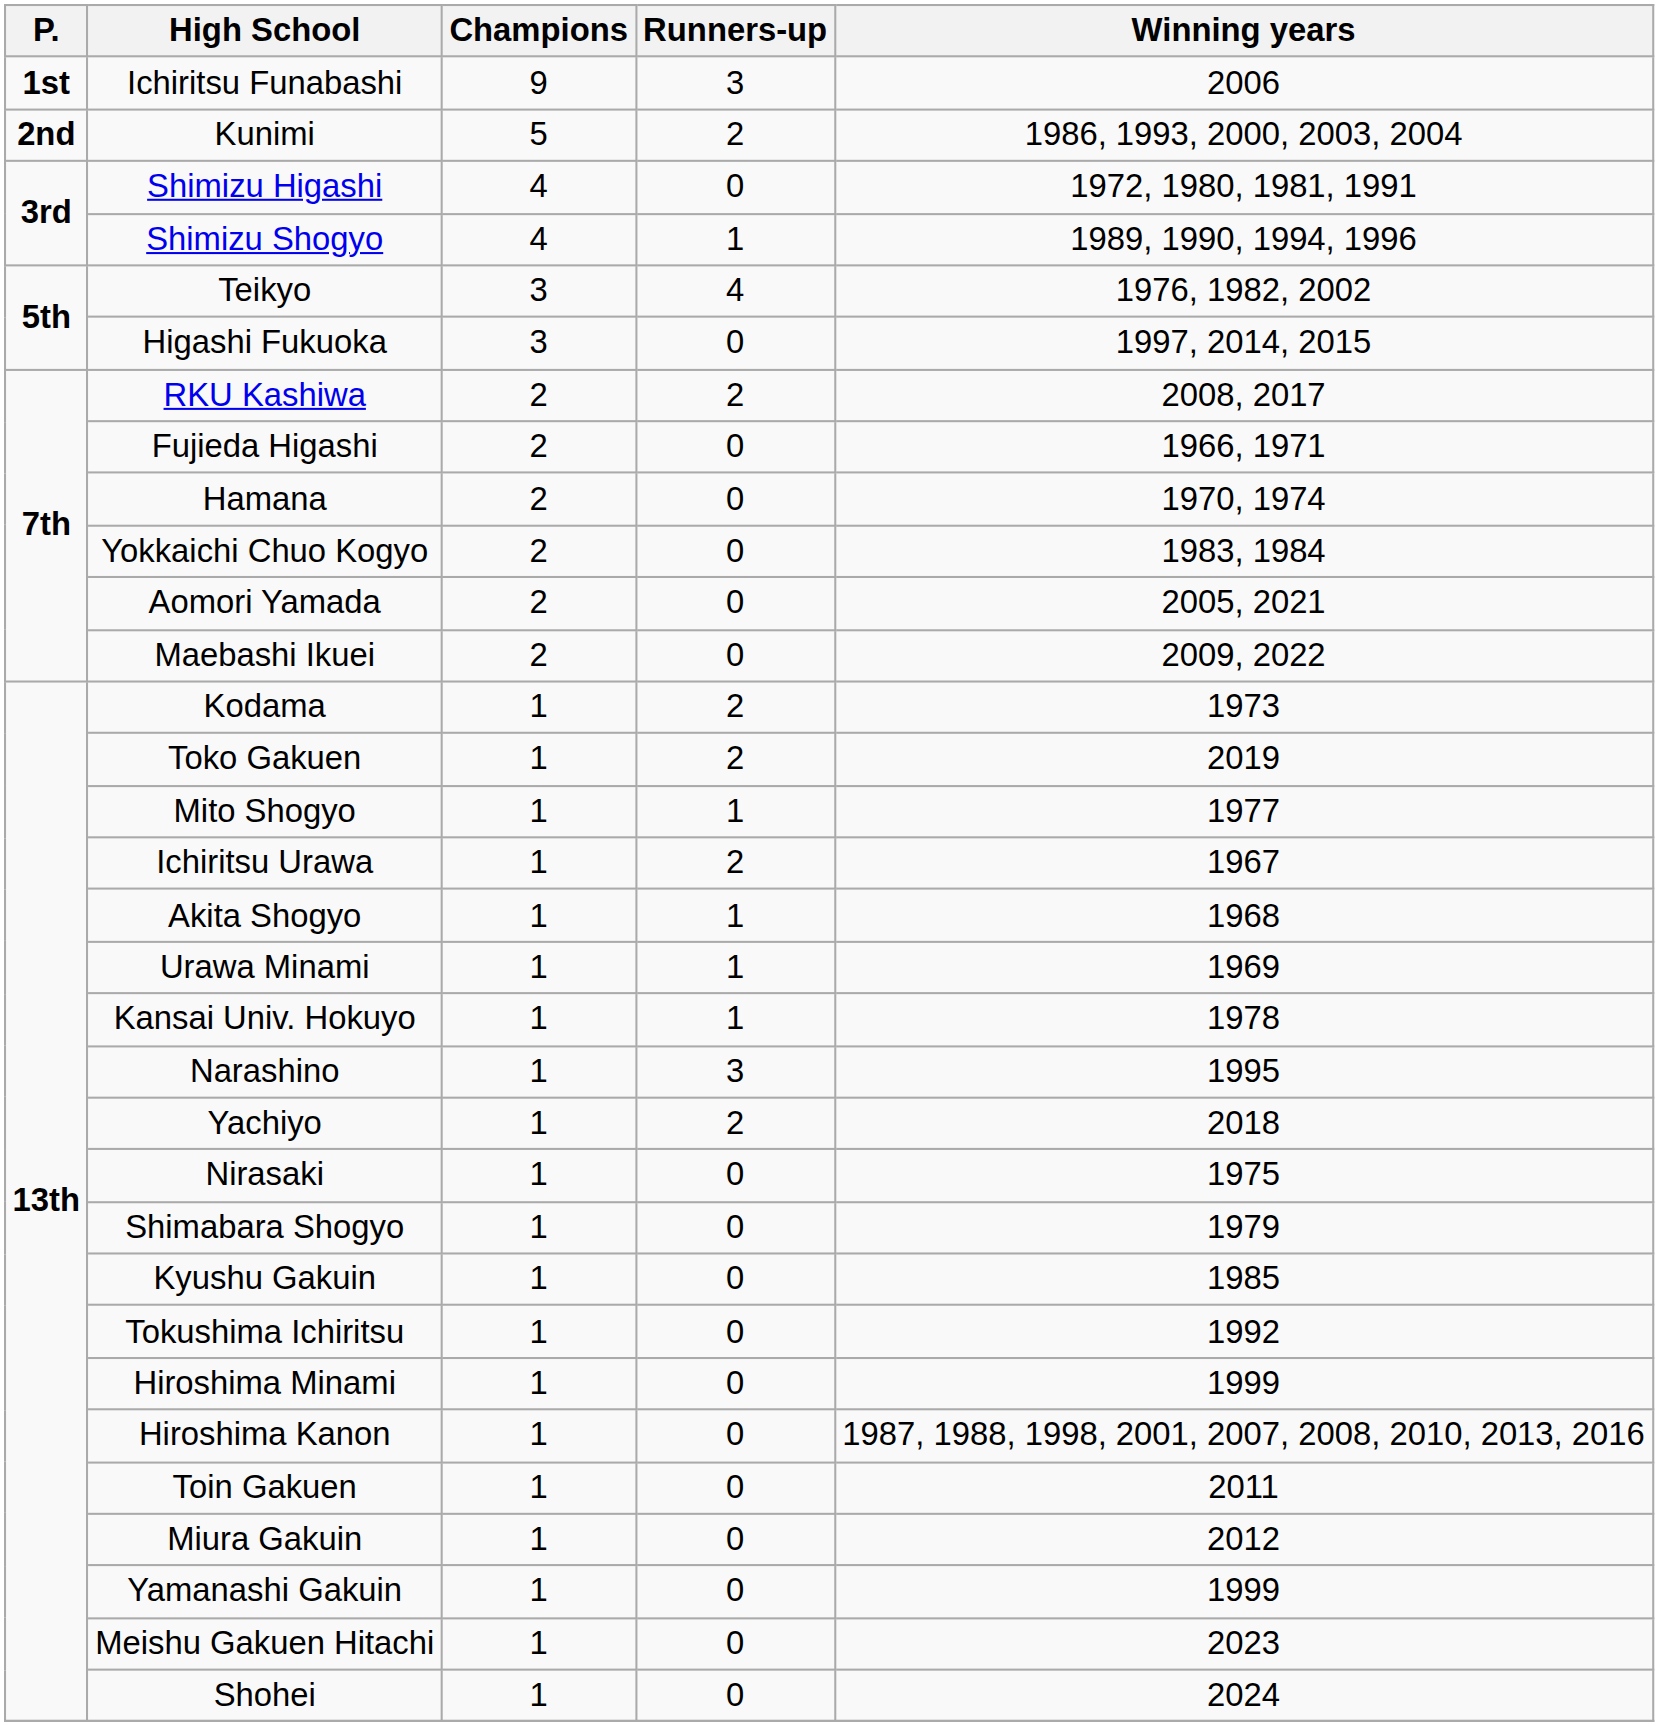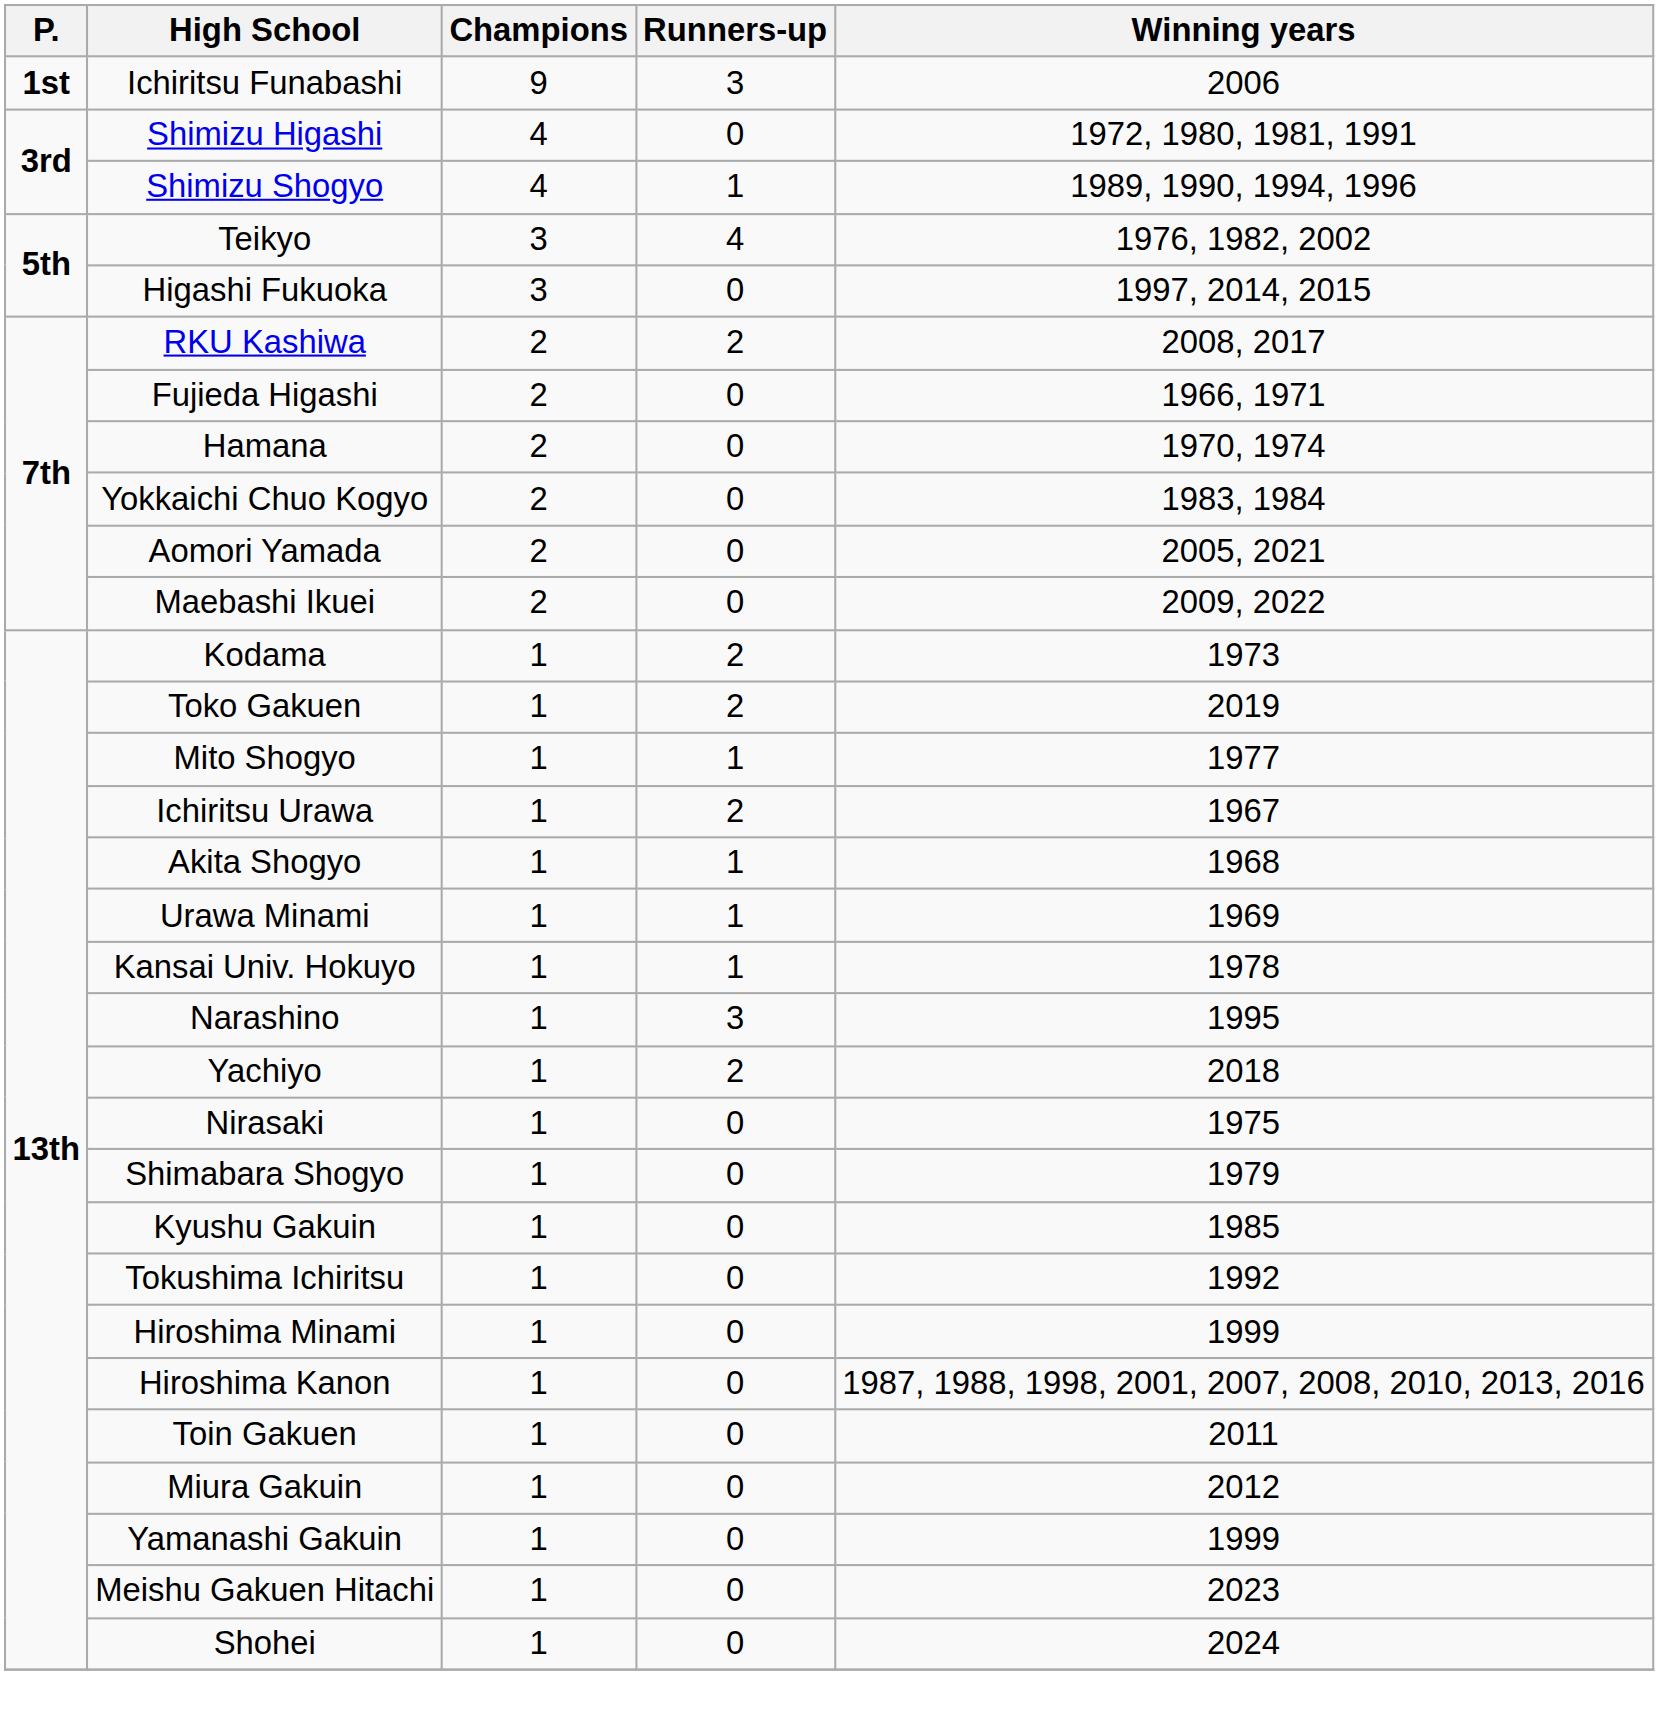- row: (265, 134)
